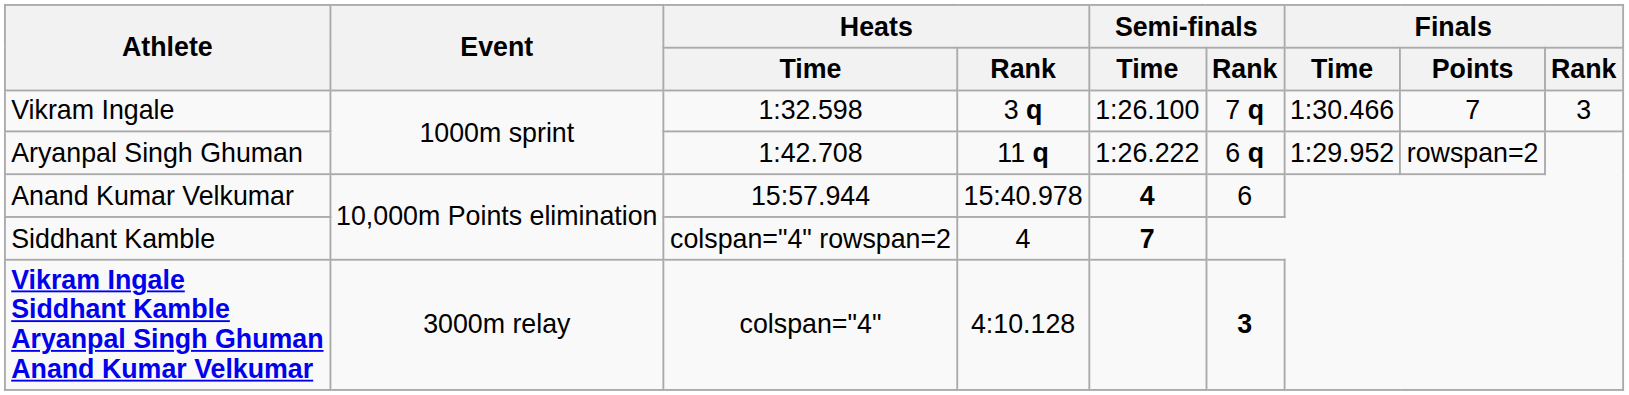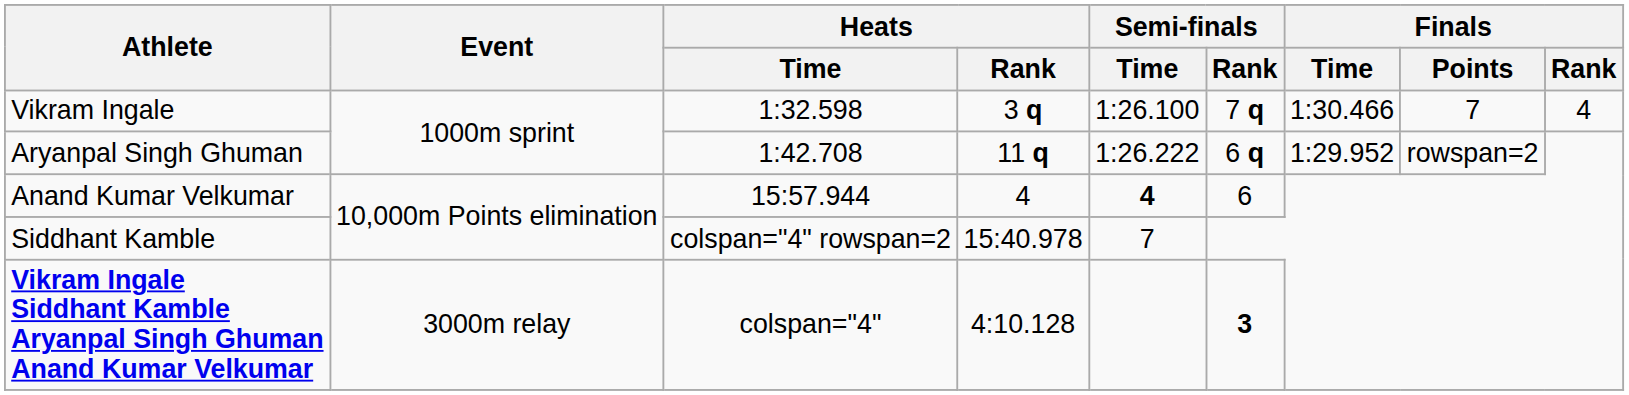(1584, 111) 3 -> (1584, 111) 4
(1023, 196) 15:40.978 -> (1023, 196) 4
(1023, 238) 4 -> (1023, 238) 15:40.978
(1147, 238) bold -> (1147, 238) normal
